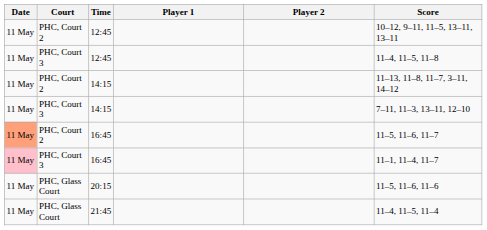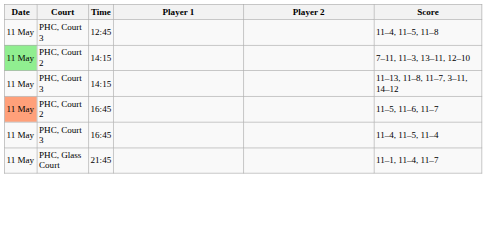- row: (60, 32)
(20, 84) no background -> (20, 58) lightgreen background
(422, 84) 11–13, 11–8, 11–7, 3–11, 14–12 -> (423, 58) 7–11, 11–3, 13–11, 12–10
(423, 109) 7–11, 11–3, 13–11, 12–10 -> (422, 84) 11–13, 11–8, 11–7, 3–11, 14–12
(20, 161) pink background -> (20, 135) no background
(407, 161) 11–1, 11–4, 11–7 -> (407, 135) 11–4, 11–5, 11–4
- row: (60, 186)
(407, 212) 11–4, 11–5, 11–4 -> (407, 161) 11–1, 11–4, 11–7
